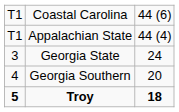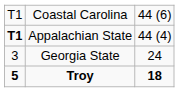(15, 35) normal -> (15, 35) bold
- row: (80, 76)
